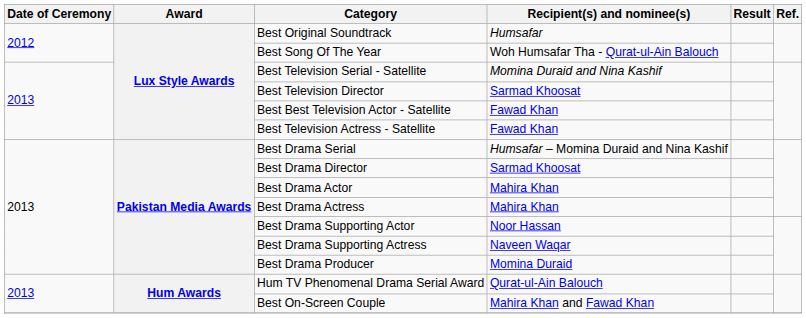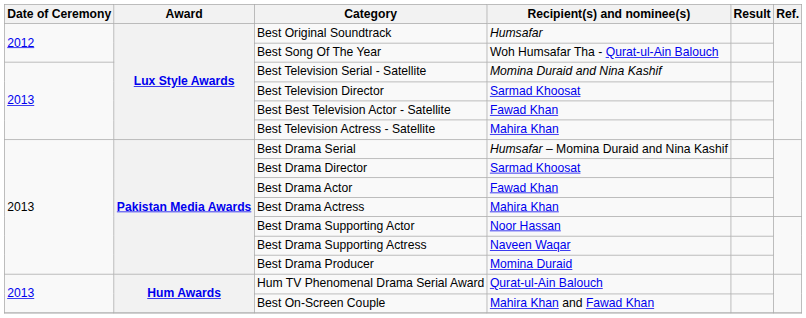(524, 129) Fawad Khan -> (524, 129) Mahira Khan
(524, 187) Mahira Khan -> (524, 187) Fawad Khan
